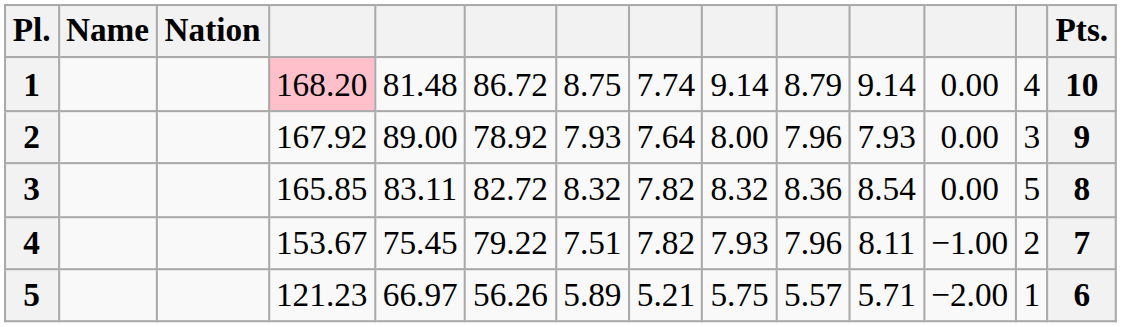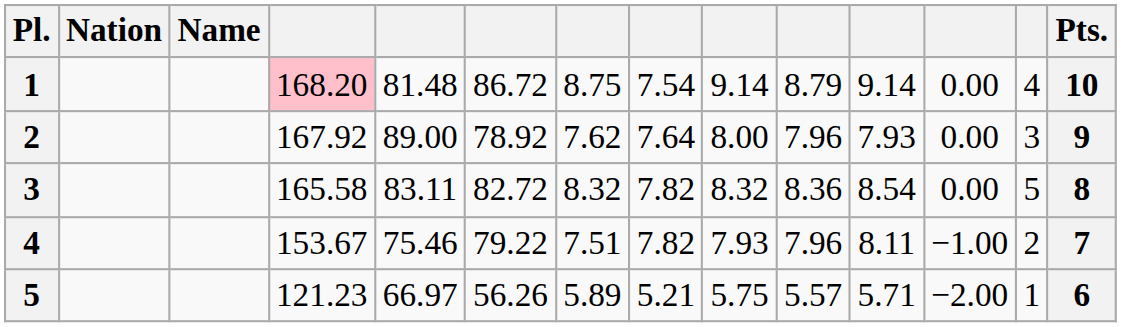columns swapped: (108, 30) <-> (213, 30)
(666, 83) 7.74 -> (666, 83) 7.54
(592, 136) 7.93 -> (592, 136) 7.62
(322, 189) 165.85 -> (322, 189) 165.58
(420, 242) 75.45 -> (420, 242) 75.46
